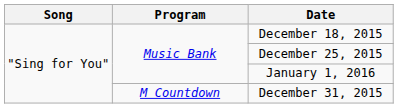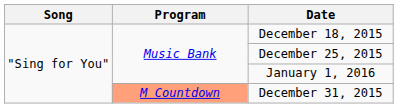(180, 93) no background -> (180, 93) lightsalmon background
